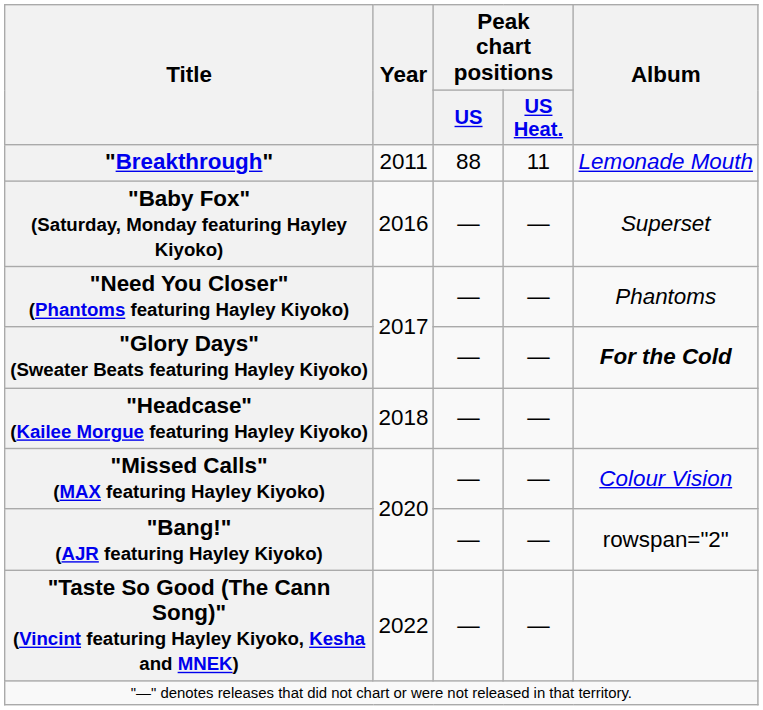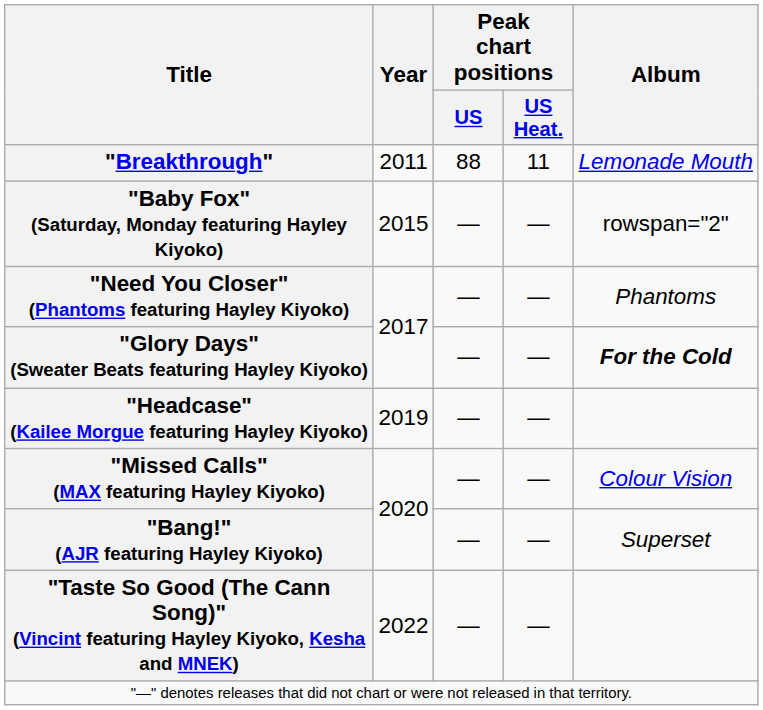(404, 223) 2016 -> (404, 223) 2015
(666, 223) Superset -> (666, 223) rowspan="2"
(404, 417) 2018 -> (404, 417) 2019
(666, 539) rowspan="2" -> (666, 539) Superset
